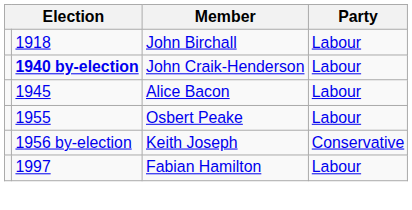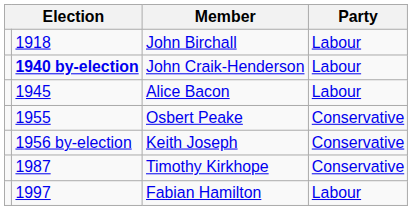(336, 117) Labour -> (358, 117) Conservative
+ row: (207, 167)
